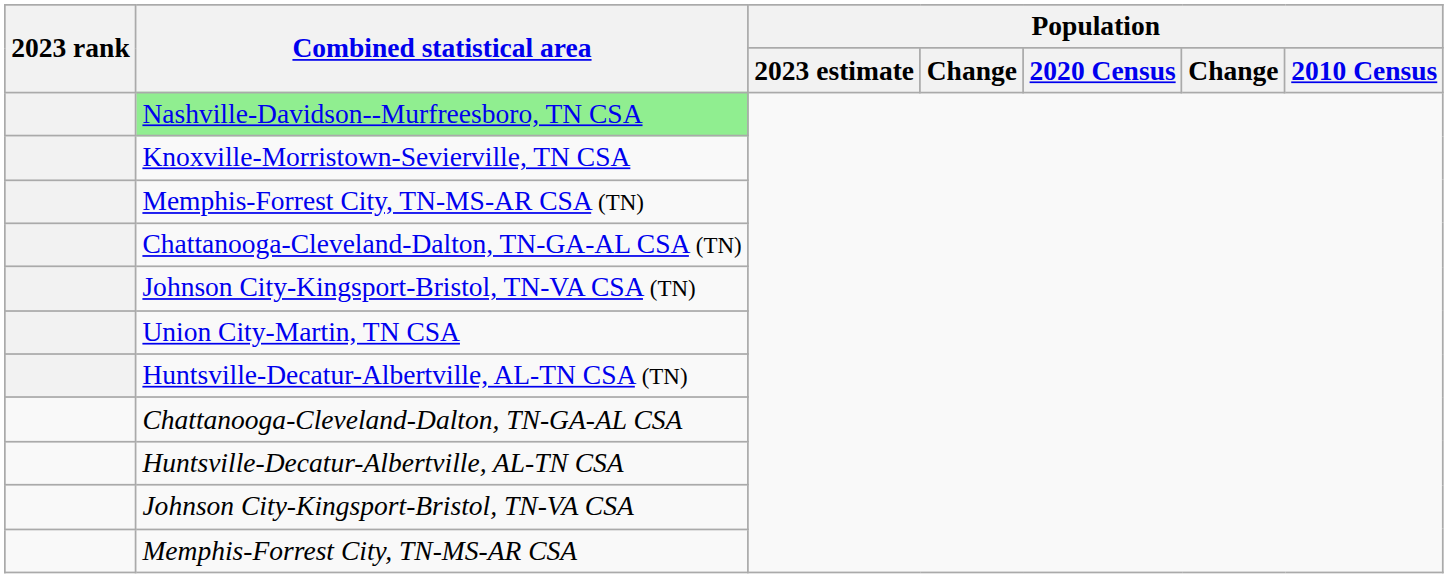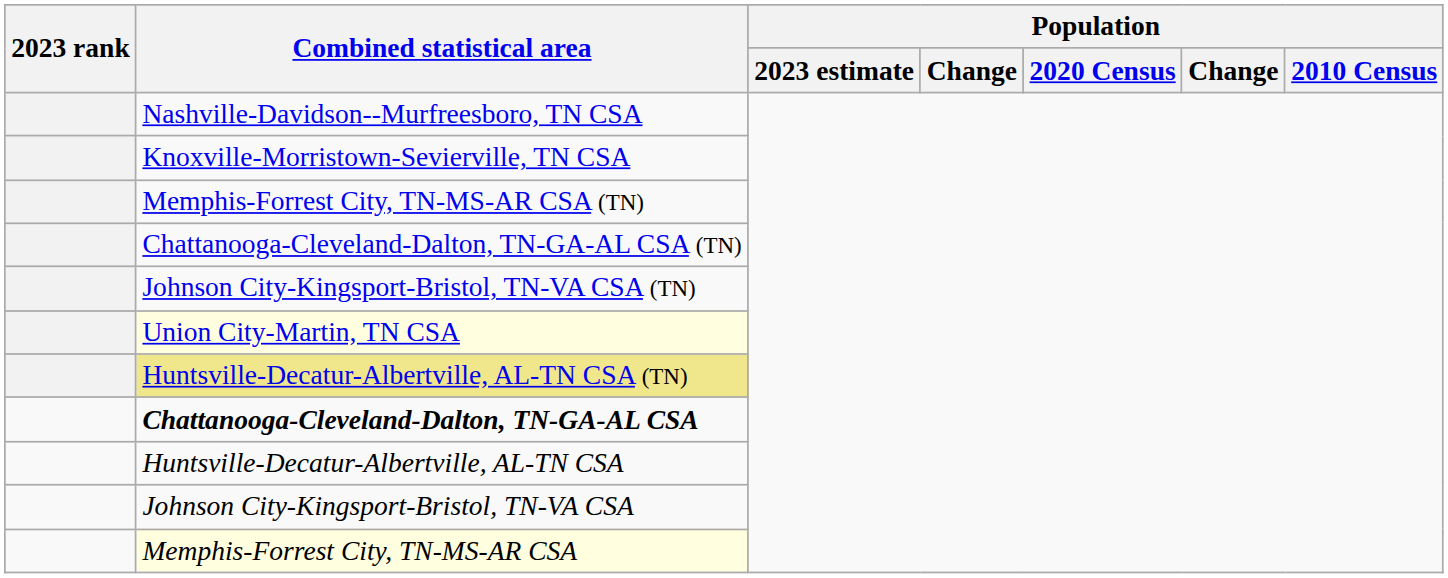(392, 113) lightgreen background -> (392, 113) no background
(301, 331) no background -> (301, 331) lightyellow background
(415, 375) no background -> (415, 375) khaki background
(412, 419) normal -> (421, 419) bold
(360, 550) no background -> (360, 550) lightyellow background
